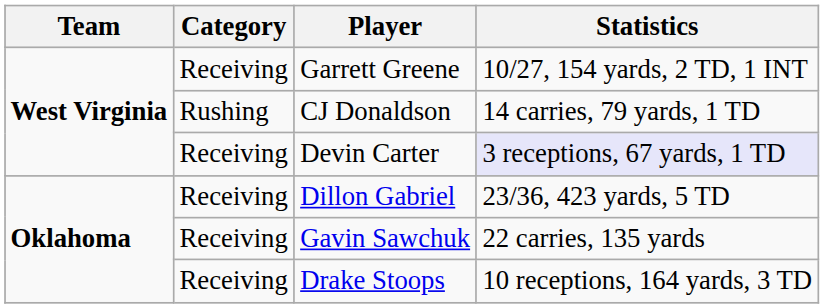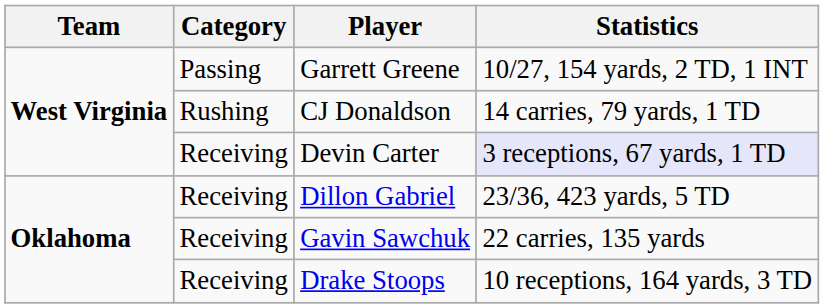(234, 68) Receiving -> (220, 68) Passing
